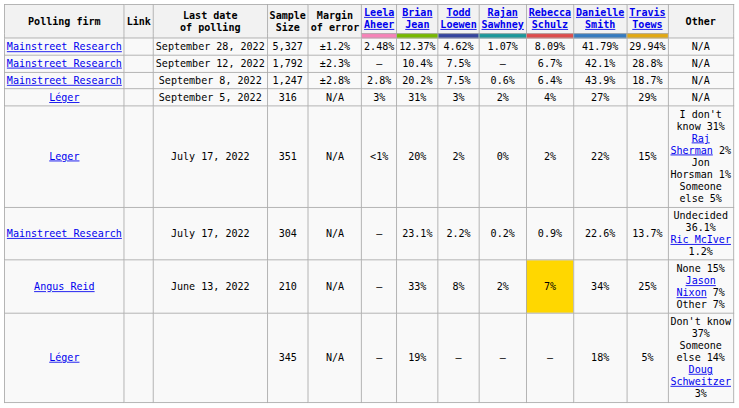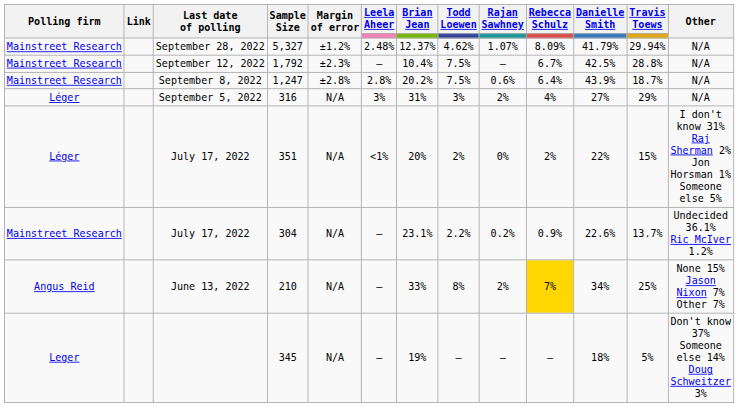(600, 63) 42.1% -> (600, 63) 42.5%
(64, 156) Leger -> (64, 156) Léger
(64, 357) Léger -> (64, 357) Leger
